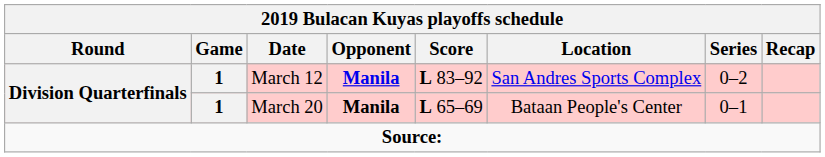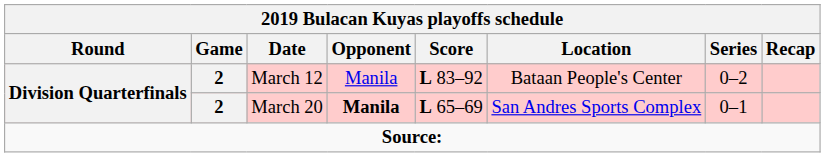(219, 78) 1 -> (219, 78) 2
(371, 78) bold -> (371, 78) normal
(596, 78) San Andres Sports Complex -> (596, 78) Bataan People's Center
(219, 107) 1 -> (219, 107) 2
(596, 107) Bataan People's Center -> (596, 107) San Andres Sports Complex
